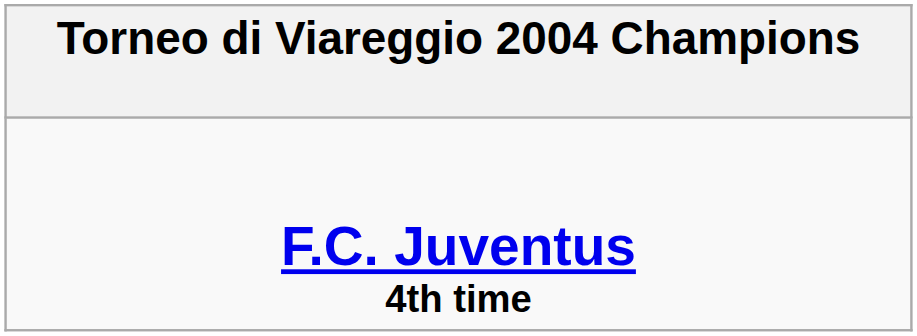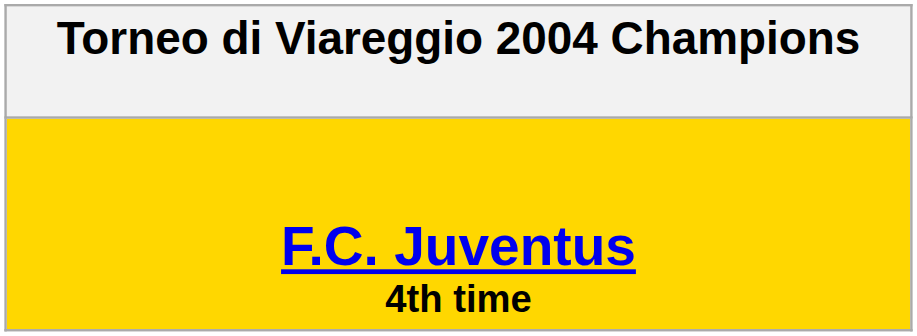(458, 266) no background -> (458, 266) gold background
